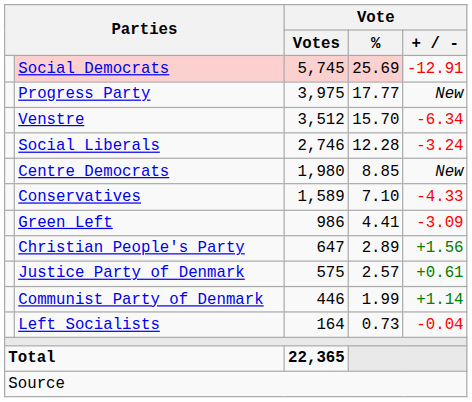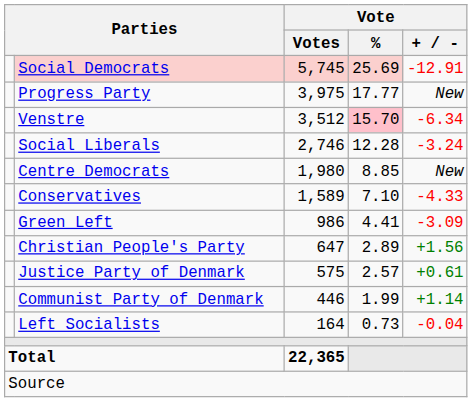(376, 120) no background -> (376, 120) pink background
